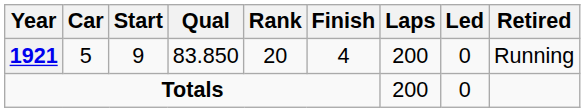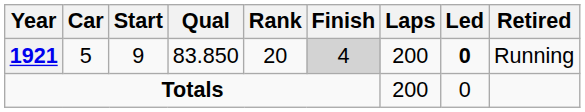(343, 55) no background -> (343, 55) lightgrey background
(465, 55) normal -> (465, 55) bold
